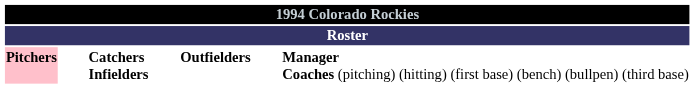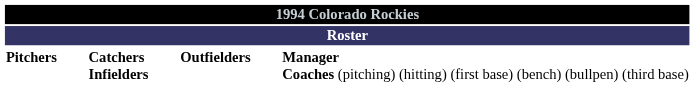(31, 56) pink background -> (31, 56) no background
